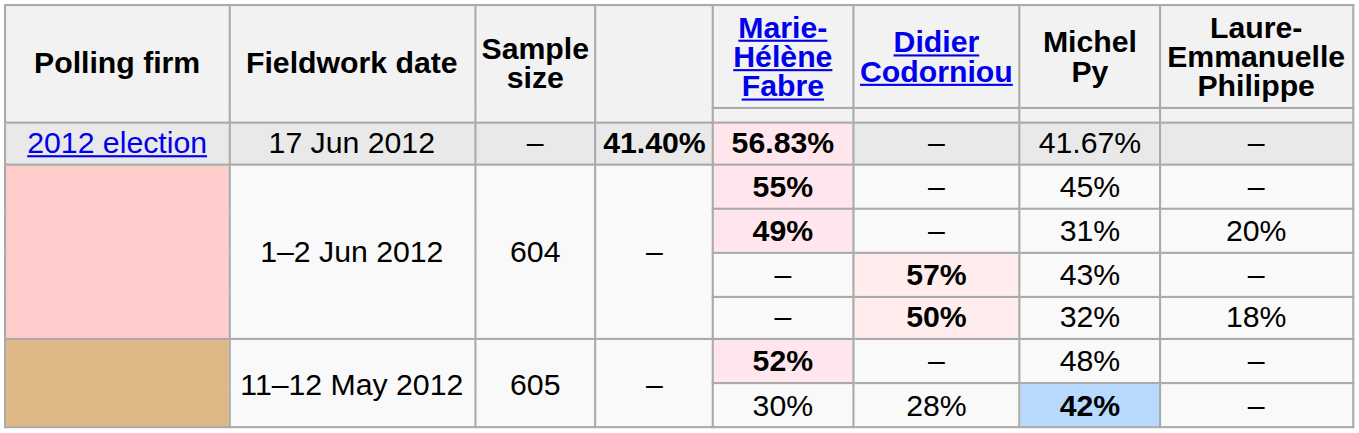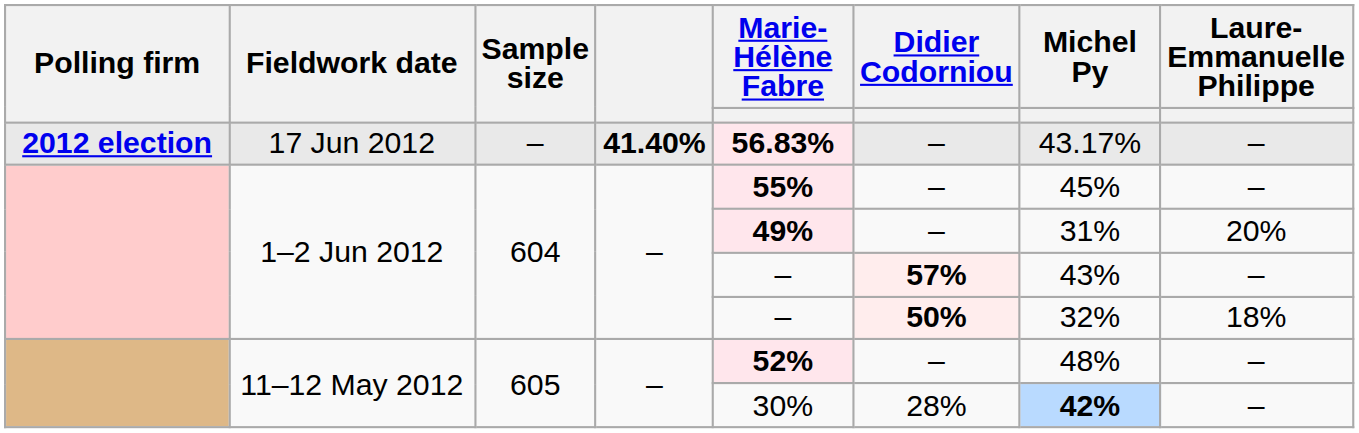(117, 144) normal -> (117, 144) bold
(1090, 144) 41.67% -> (1090, 144) 43.17%
